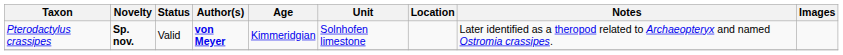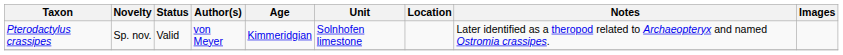(123, 35) bold -> (132, 35) normal
(210, 35) bold -> (208, 35) normal
